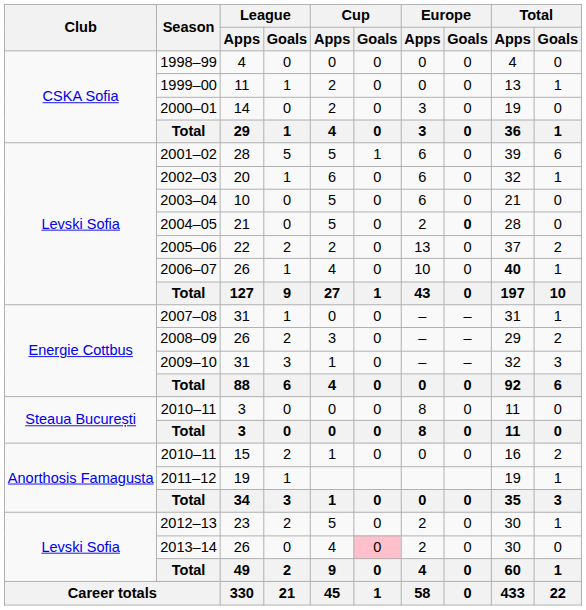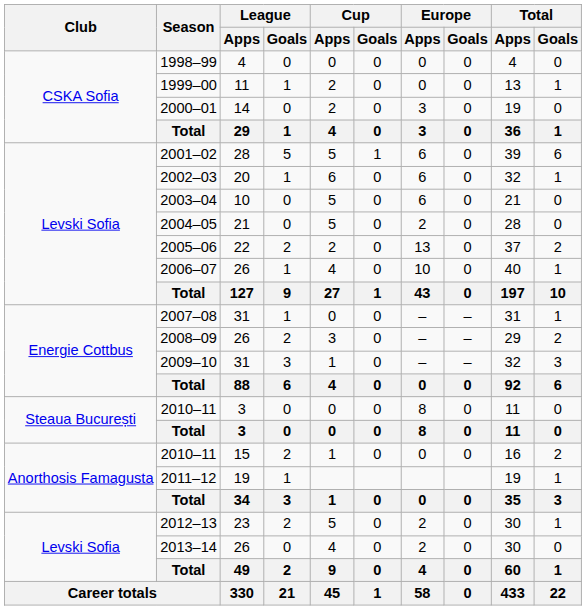(468, 223) bold -> (468, 223) normal
(513, 270) bold -> (513, 270) normal
(377, 547) pink background -> (377, 547) no background
